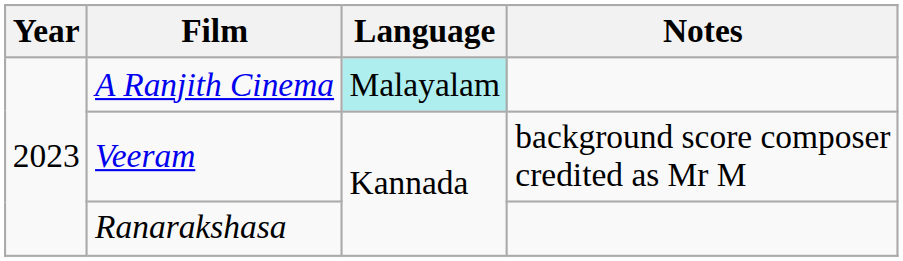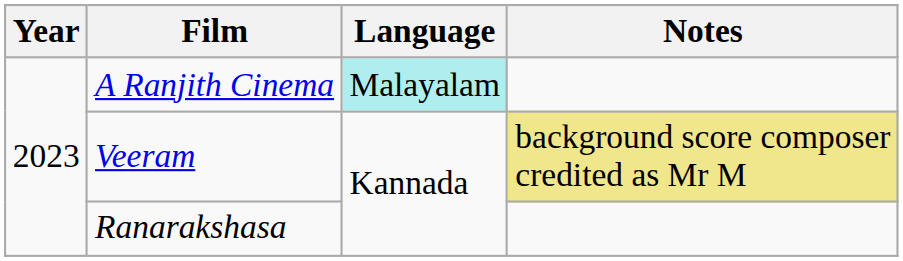(703, 155) no background -> (703, 155) khaki background
